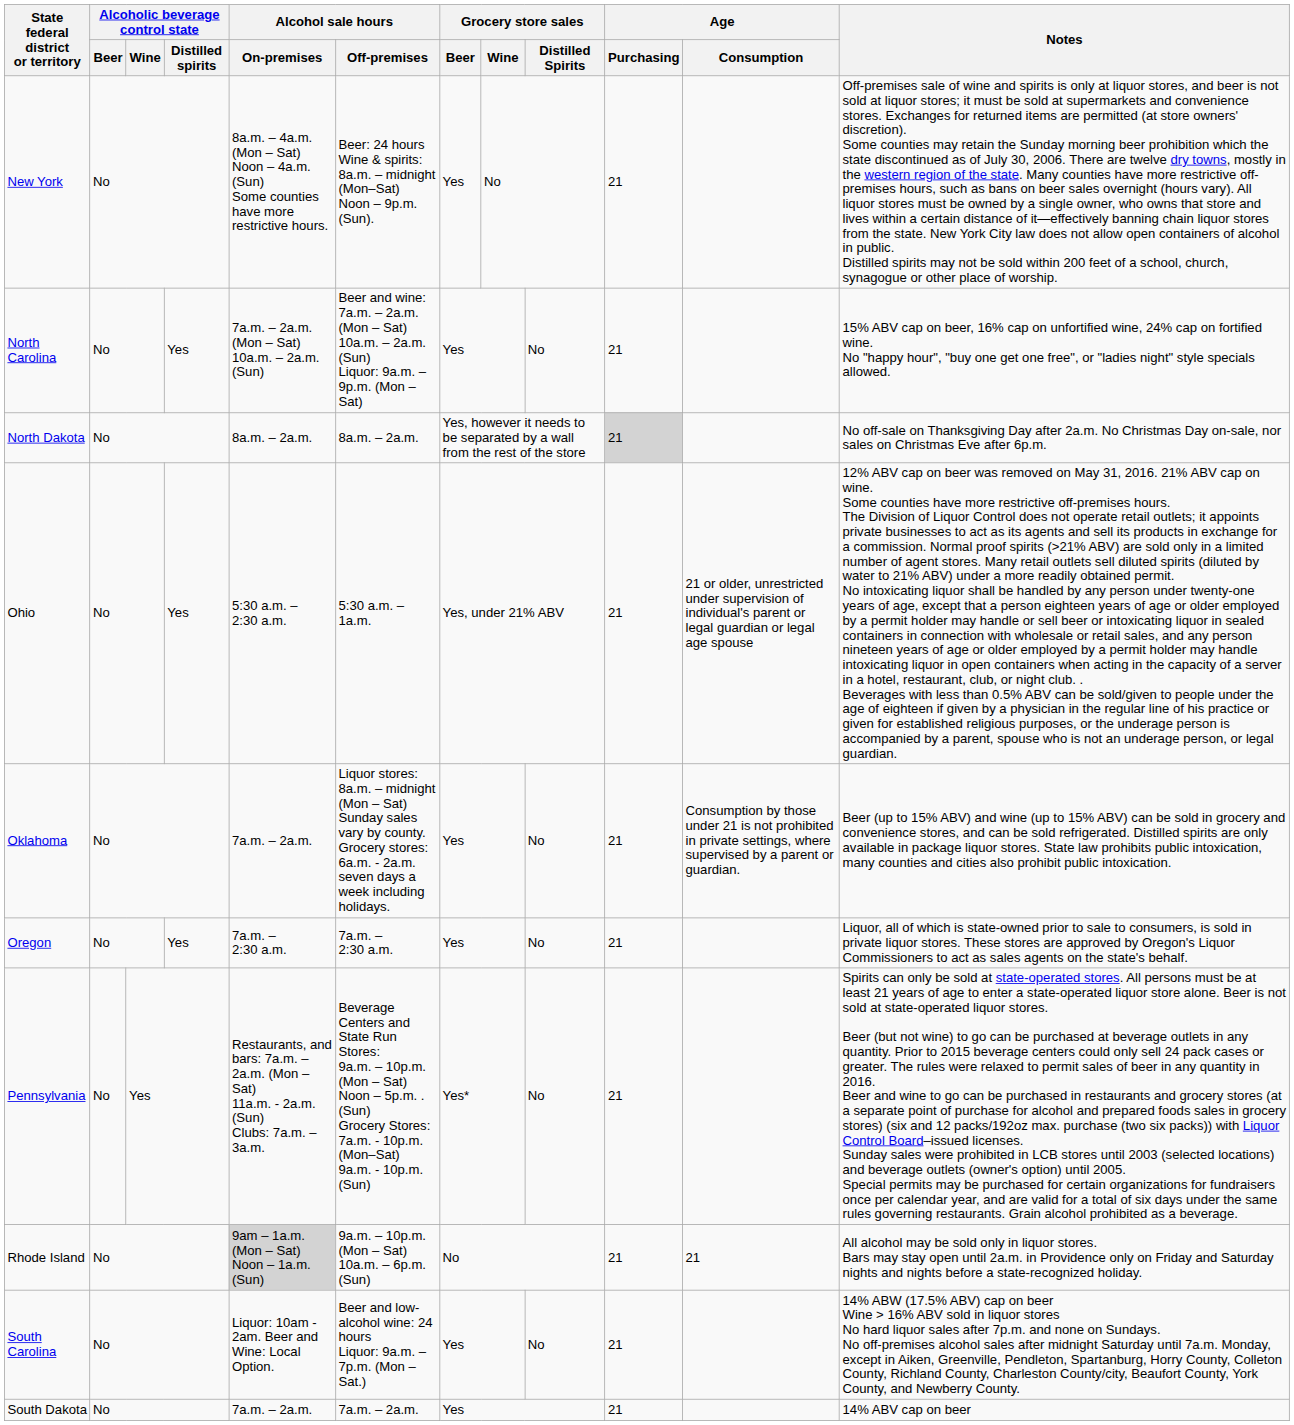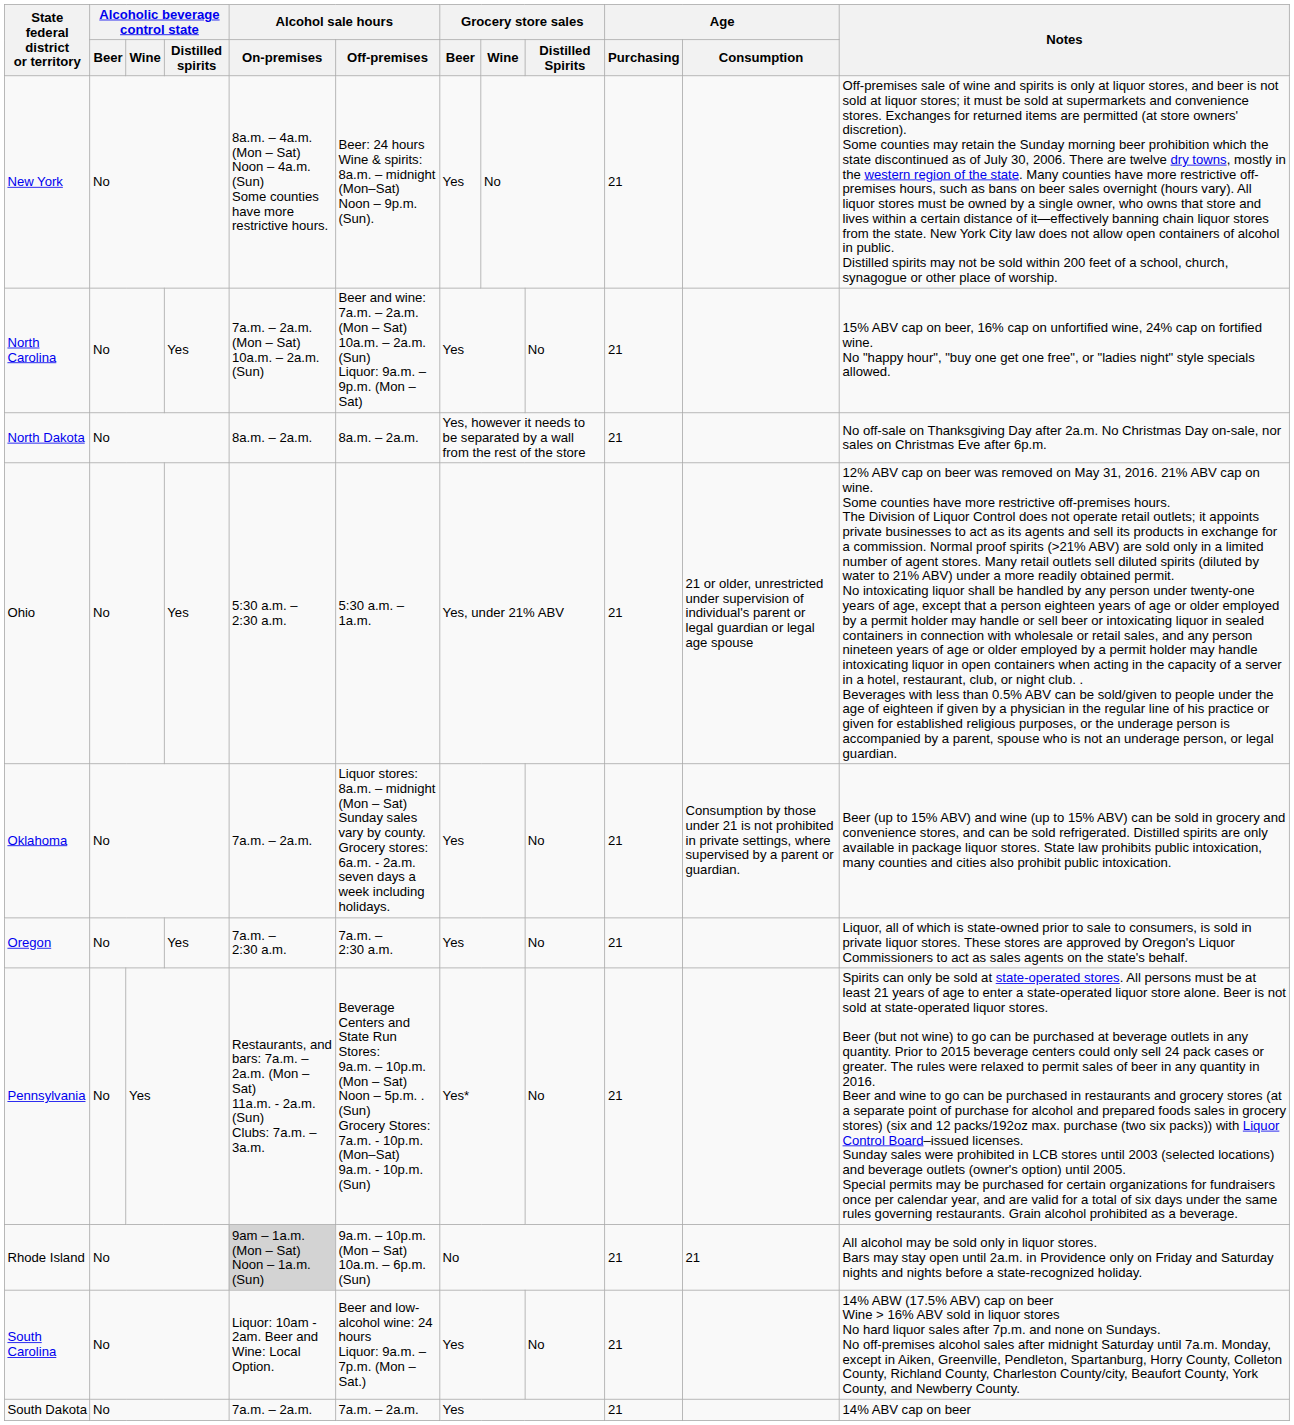(615, 437) lightgrey background -> (615, 437) no background
